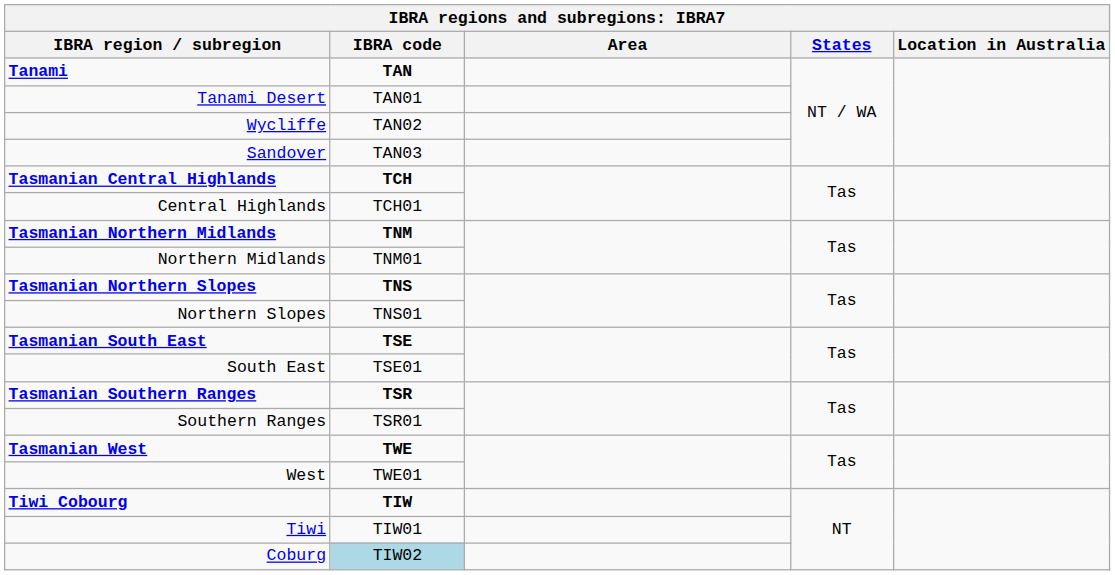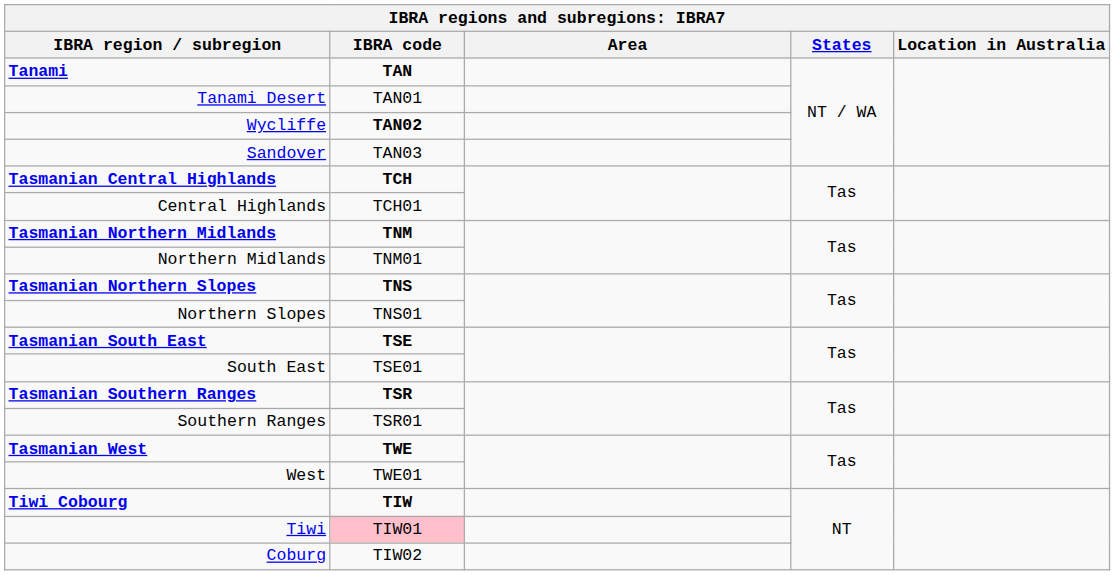(397, 126) normal -> (397, 126) bold
(397, 529) no background -> (397, 529) pink background
(397, 556) lightblue background -> (397, 556) no background
